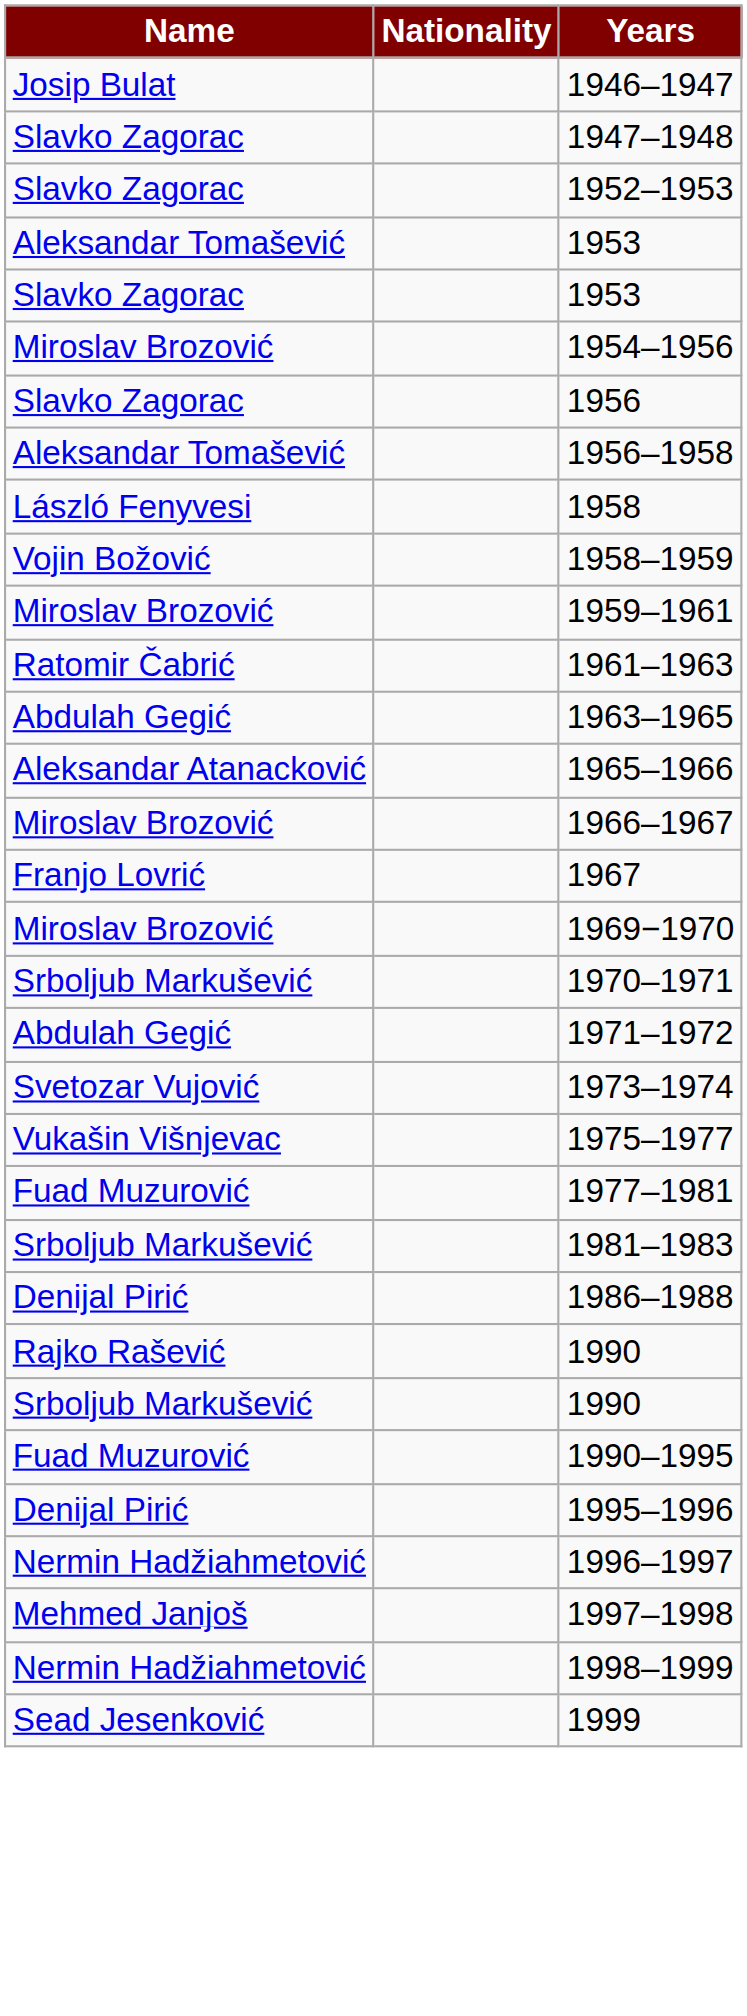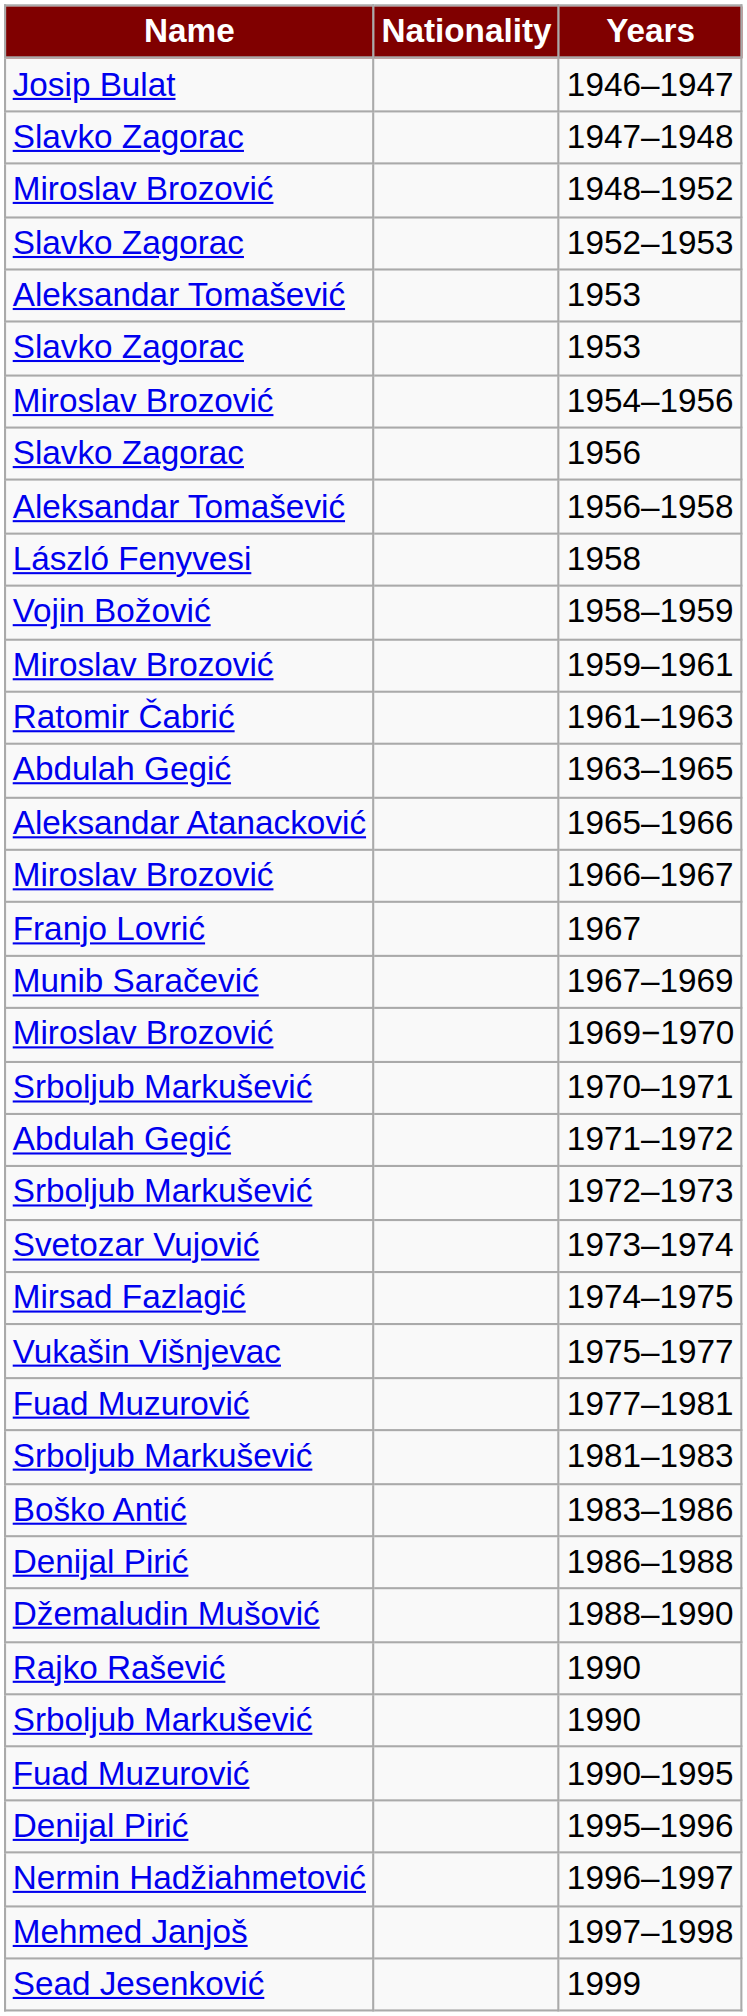+ row: (143, 189)
+ row: (136, 981)
+ row: (163, 1192)
+ row: (129, 1297)
+ row: (100, 1509)
+ row: (166, 1614)
- row: (189, 1667)
